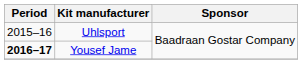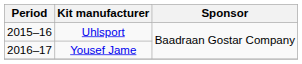(29, 50) bold -> (29, 50) normal
